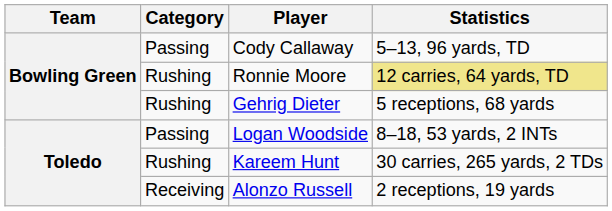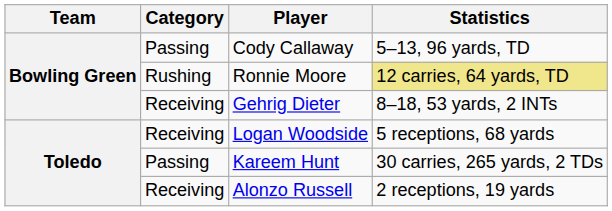(178, 104) Rushing -> (185, 104) Receiving
(465, 104) 5 receptions, 68 yards -> (467, 104) 8–18, 53 yards, 2 INTs
(177, 133) Passing -> (185, 133) Receiving
(467, 133) 8–18, 53 yards, 2 INTs -> (465, 133) 5 receptions, 68 yards
(178, 162) Rushing -> (177, 162) Passing
